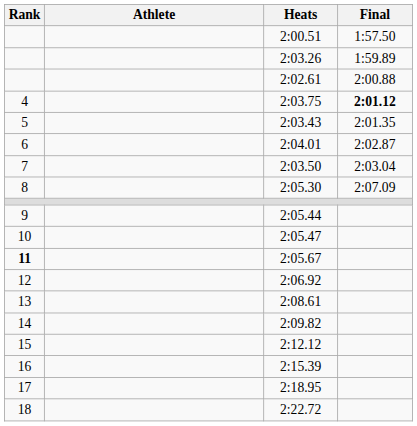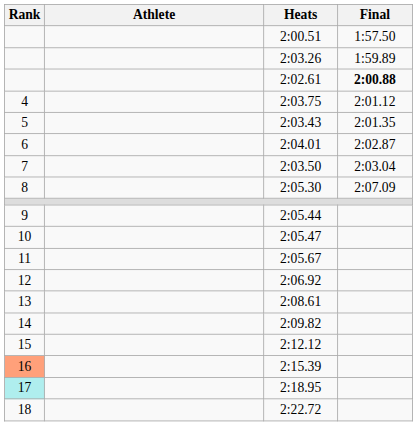(375, 79) normal -> (375, 79) bold
(375, 101) bold -> (375, 101) normal
(25, 258) bold -> (25, 258) normal
(25, 366) no background -> (25, 366) lightsalmon background
(25, 388) no background -> (25, 388) paleturquoise background
